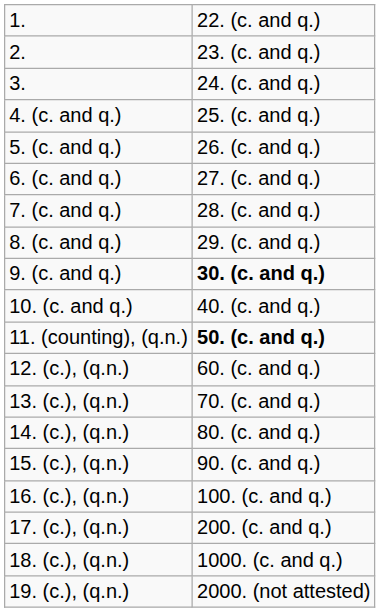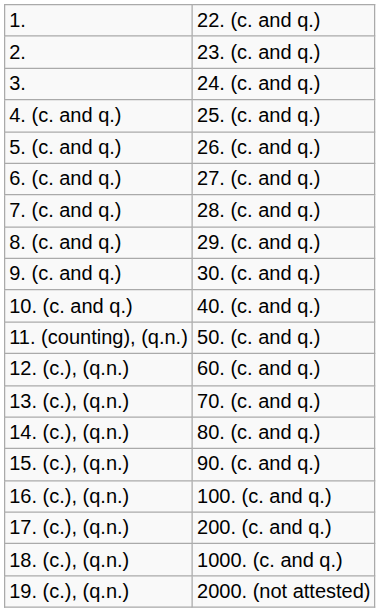(261, 274) bold -> (259, 274) normal
(261, 337) bold -> (259, 337) normal
